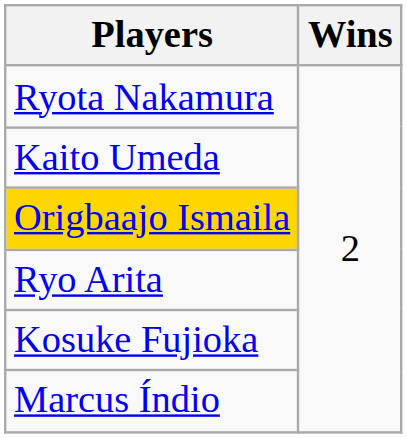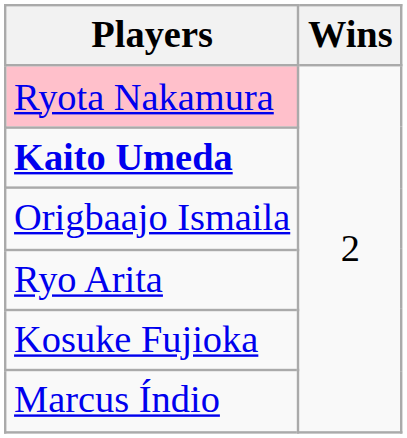(144, 95) no background -> (144, 95) pink background
(117, 156) normal -> (123, 156) bold
(152, 217) gold background -> (152, 217) no background
